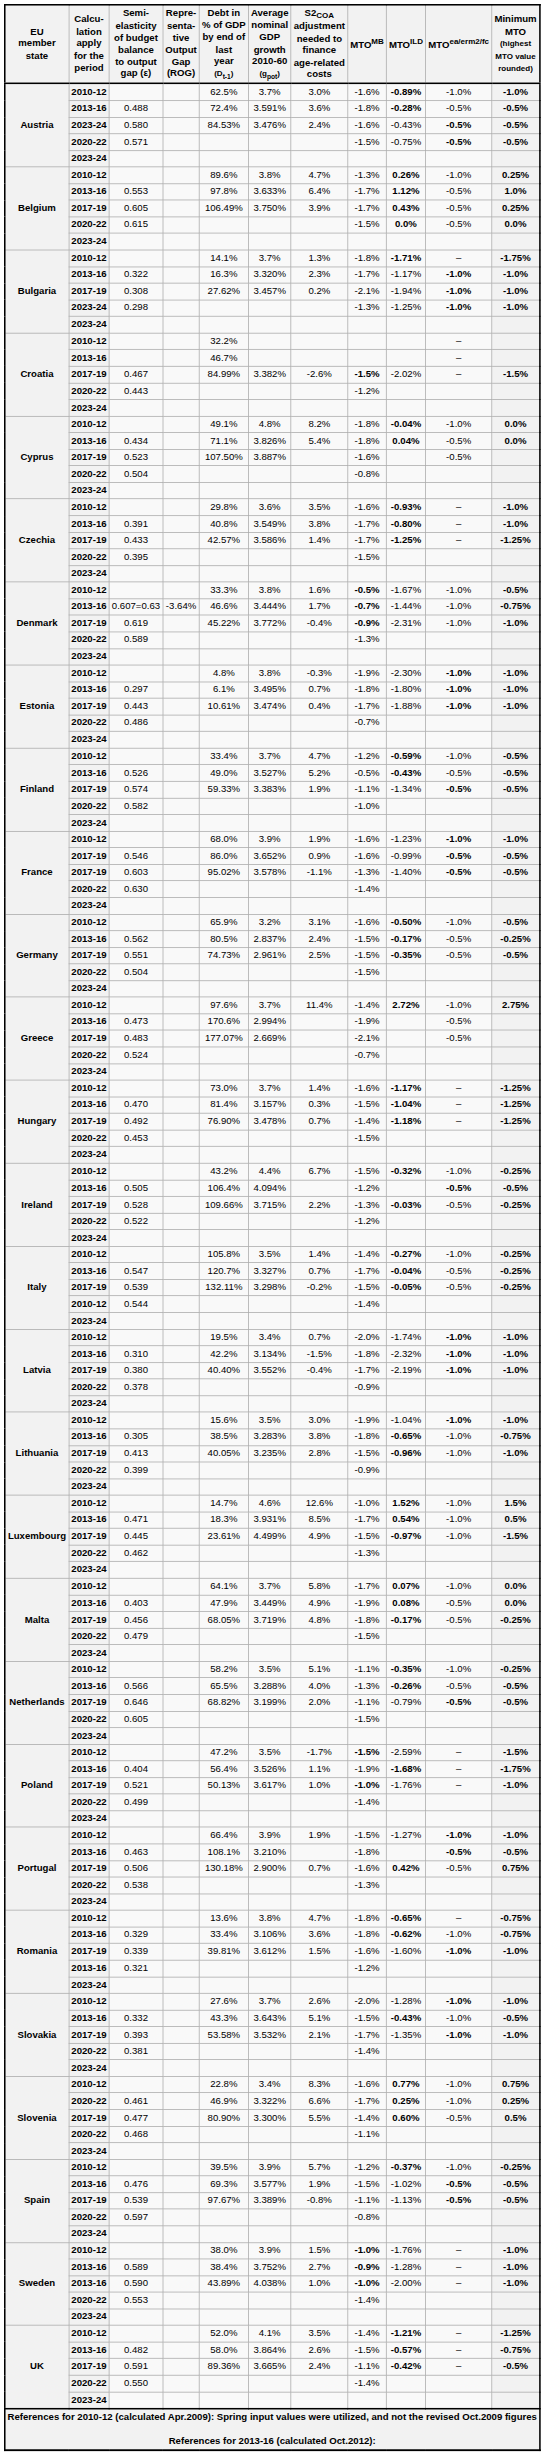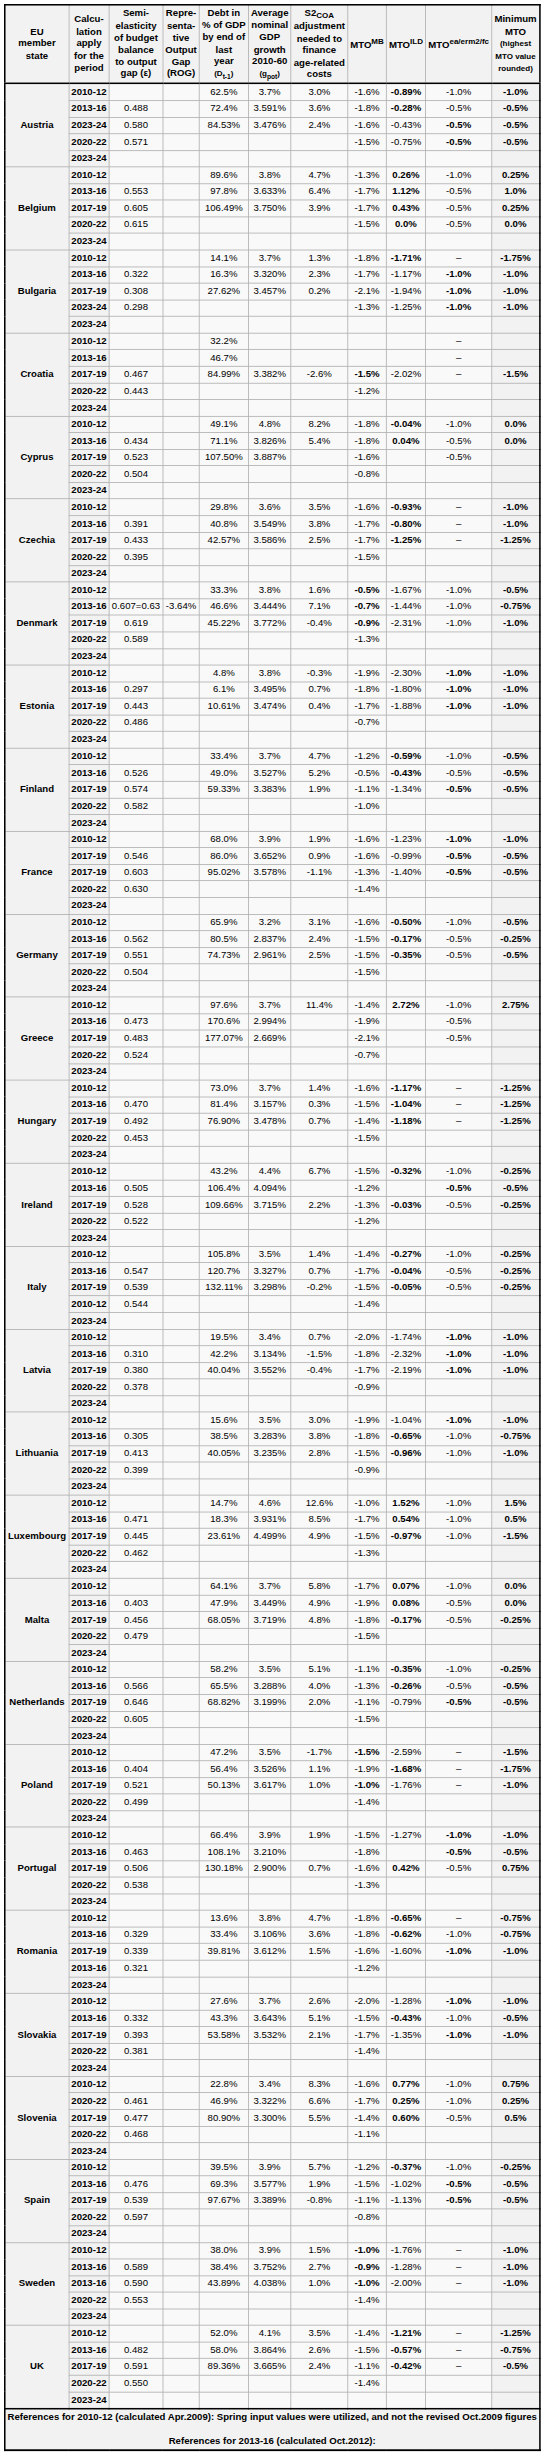(319, 540) 1.4% -> (319, 540) 2.5%
(319, 607) 1.7% -> (319, 607) 7.1%
(224, 1371) 40.40% -> (224, 1371) 40.04%
